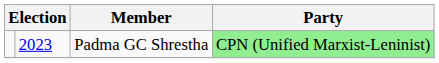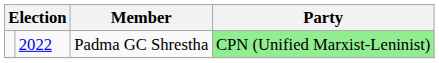(35, 44) 2023 -> (35, 44) 2022
